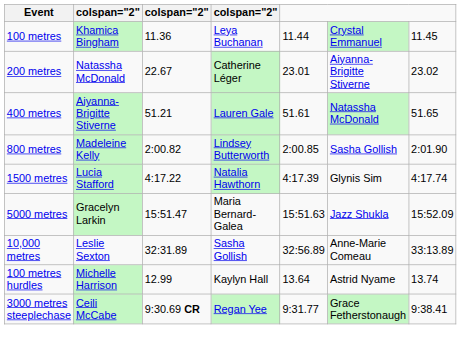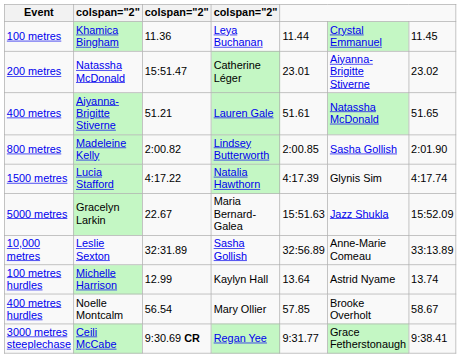(158, 72) 22.67 -> (166, 72) 15:51.47
(166, 214) 15:51.47 -> (158, 214) 22.67
+ row: (34, 309)
